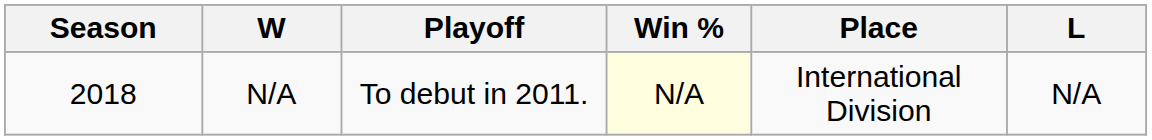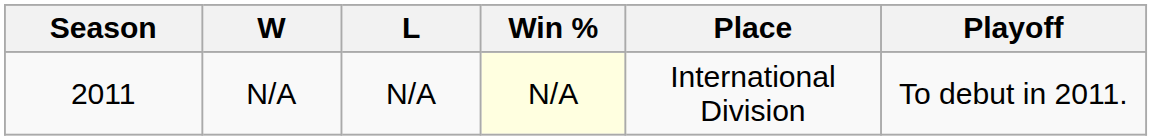columns swapped: (1076, 28) <-> (474, 28)
(103, 92) 2018 -> (103, 92) 2011
